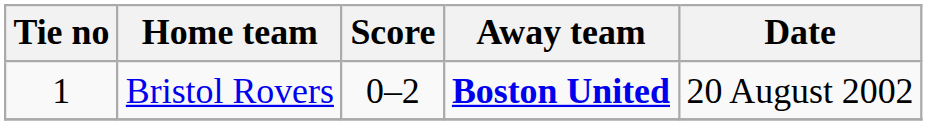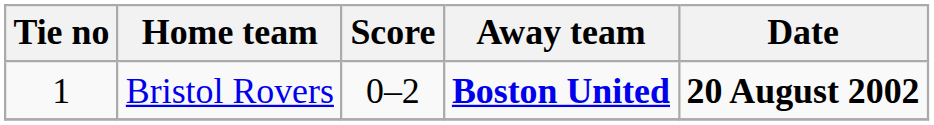(800, 89) normal -> (803, 89) bold
